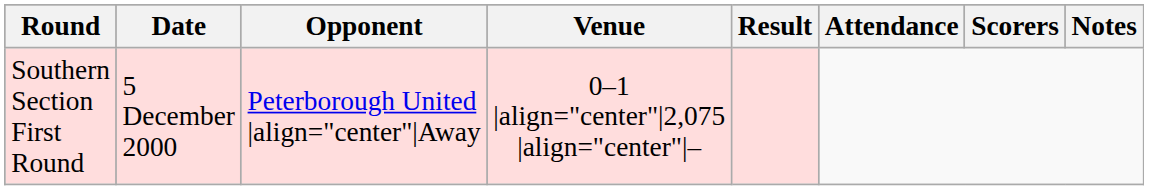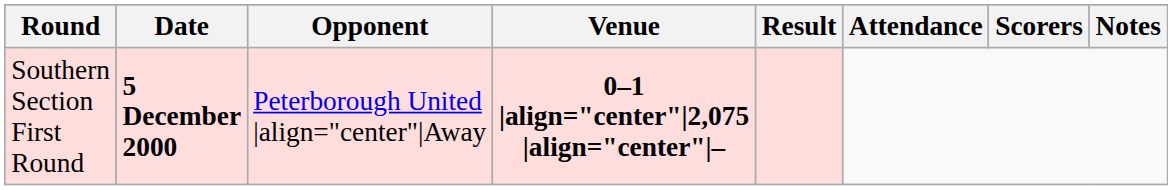(179, 115) normal -> (182, 115) bold
(609, 115) normal -> (624, 115) bold
